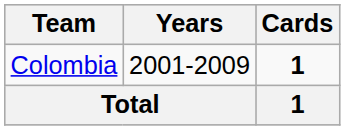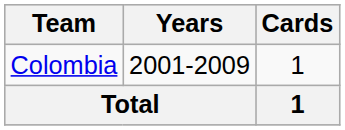(297, 64) bold -> (297, 64) normal
